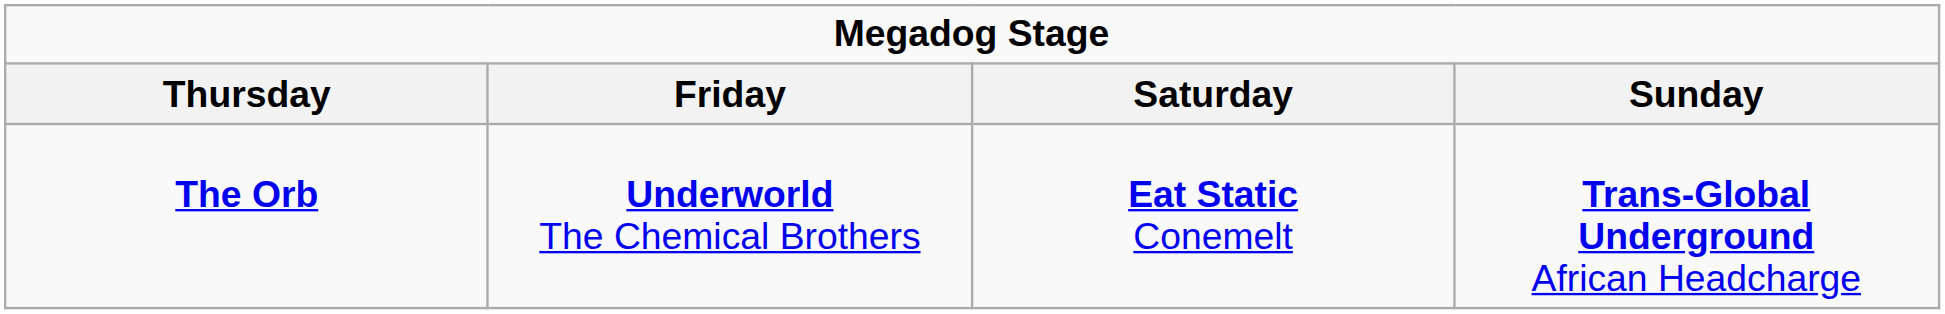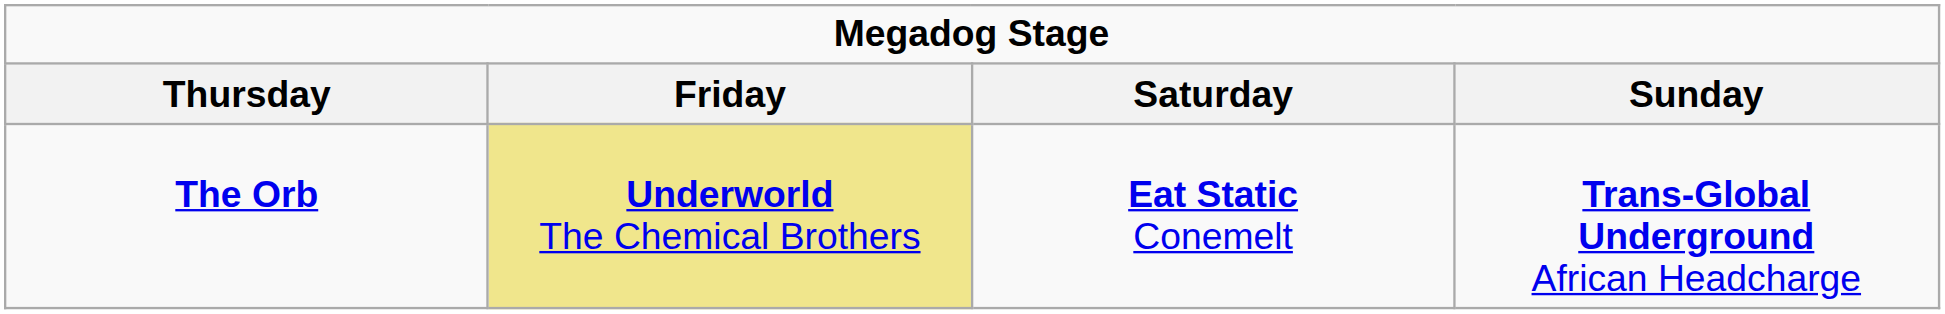(730, 215) no background -> (730, 215) khaki background
